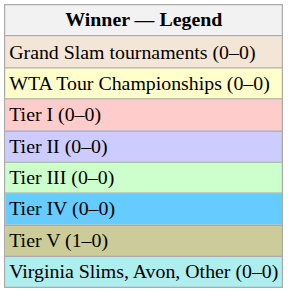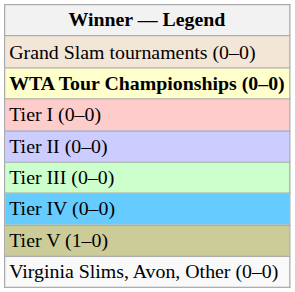(140, 83) normal -> (147, 83) bold
(144, 271) paleturquoise background -> (144, 271) no background
